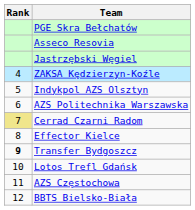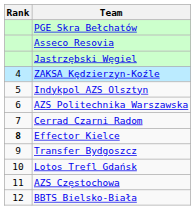(18, 120) khaki background -> (18, 120) no background
(18, 136) normal -> (18, 136) bold
(18, 151) bold -> (18, 151) normal
